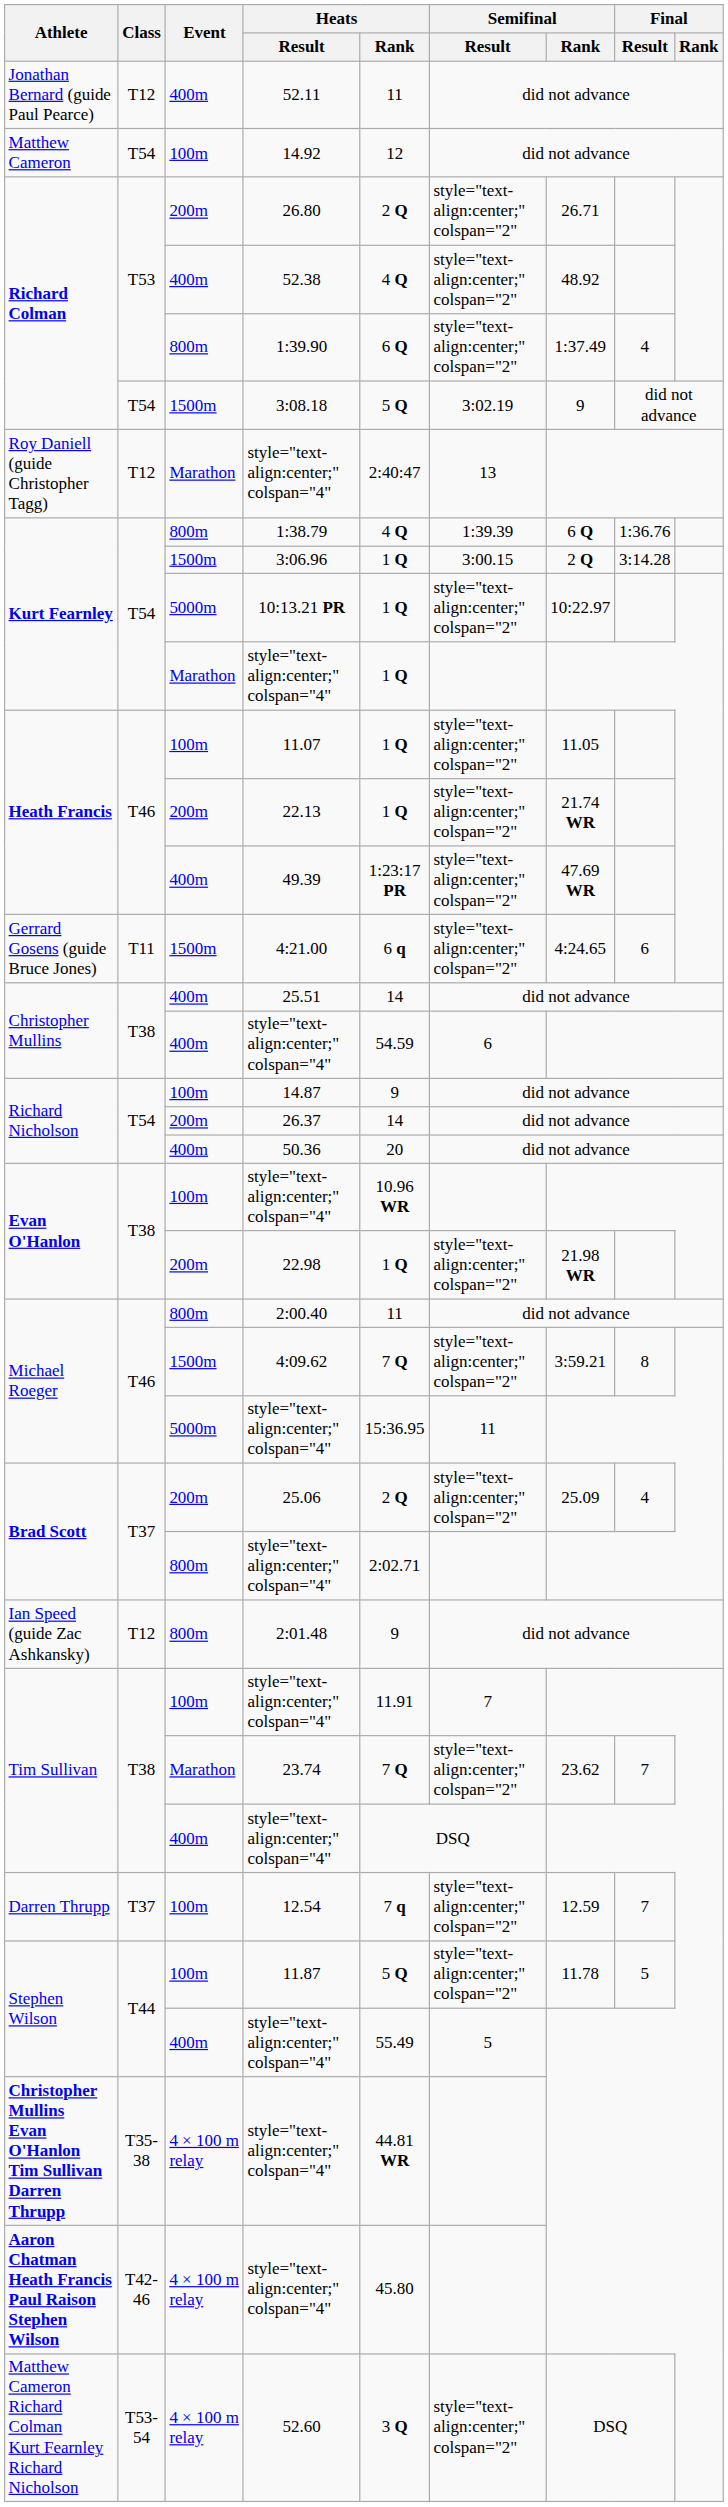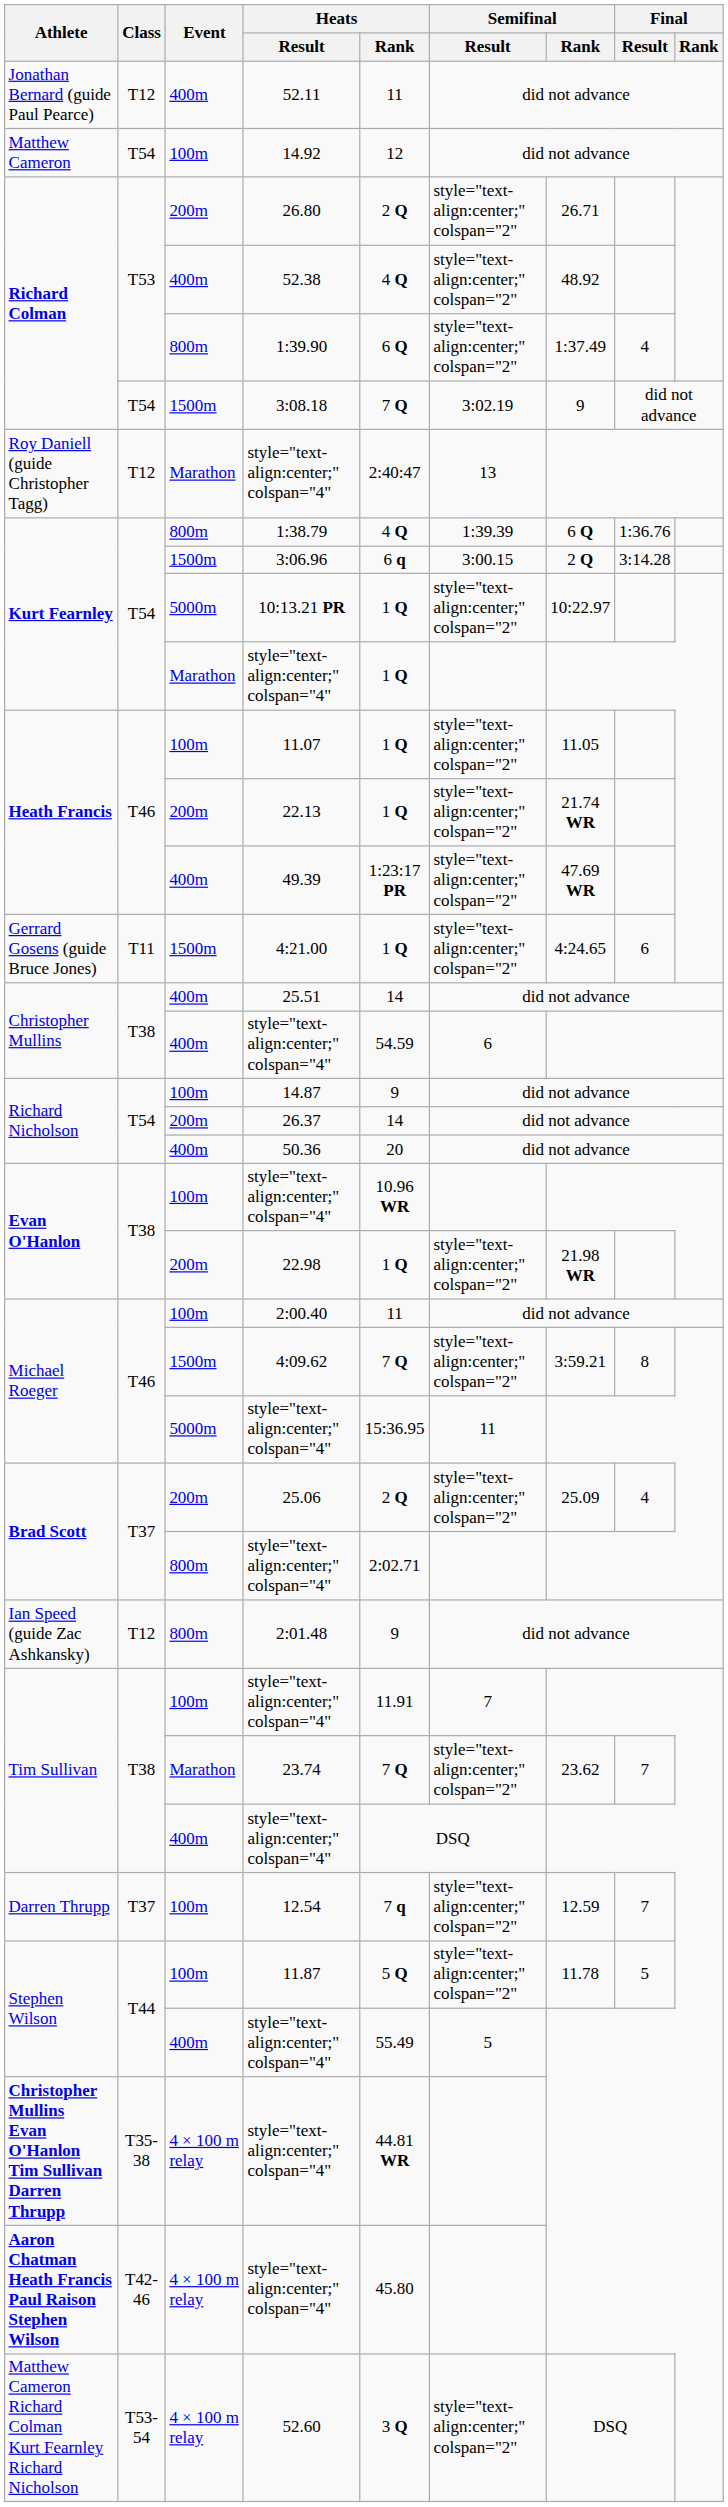(395, 405) 5 Q -> (395, 405) 7 Q
(395, 559) 1 Q -> (395, 559) 6 q
(395, 948) 6 q -> (395, 948) 1 Q
(189, 1313) 800m -> (189, 1313) 100m
